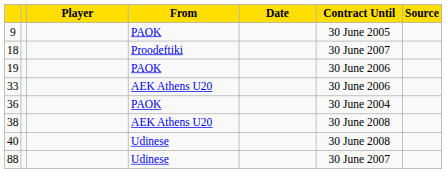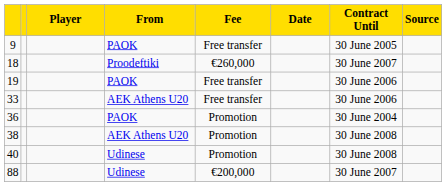+ column: (233, 20)
